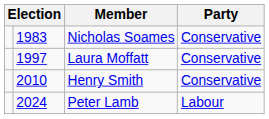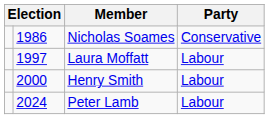(32, 37) 1983 -> (32, 37) 1986
(221, 59) Conservative -> (202, 59) Labour
(32, 80) 2010 -> (32, 80) 2000
(221, 80) Conservative -> (202, 80) Labour
